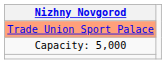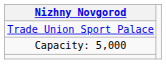(81, 29) lightsalmon background -> (81, 29) no background
